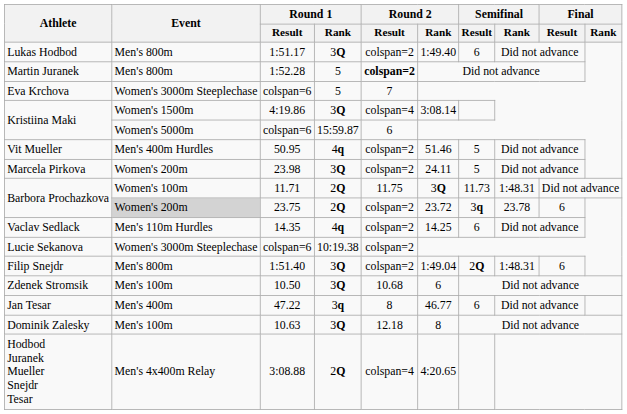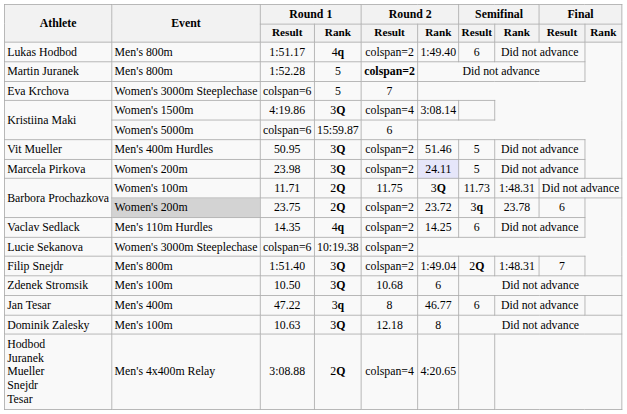(338, 52) 3Q -> (338, 52) 4q
(338, 149) 4q -> (338, 149) 3Q
(438, 169) no background -> (438, 169) lavender background
(562, 266) 6 -> (562, 266) 7
